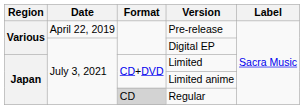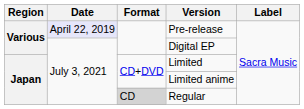(82, 29) no background -> (82, 29) lavender background
